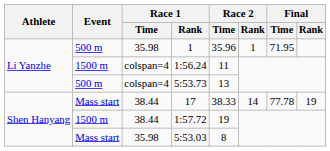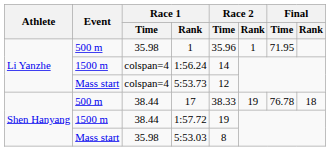(224, 66) 11 -> (224, 66) 14
(89, 84) 500 m -> (97, 84) Mass start
(224, 84) 13 -> (224, 84) 12
(97, 101) Mass start -> (89, 101) 500 m
(253, 101) 14 -> (253, 101) 19
(282, 101) 77.78 -> (282, 101) 76.78
(311, 101) 19 -> (311, 101) 18
